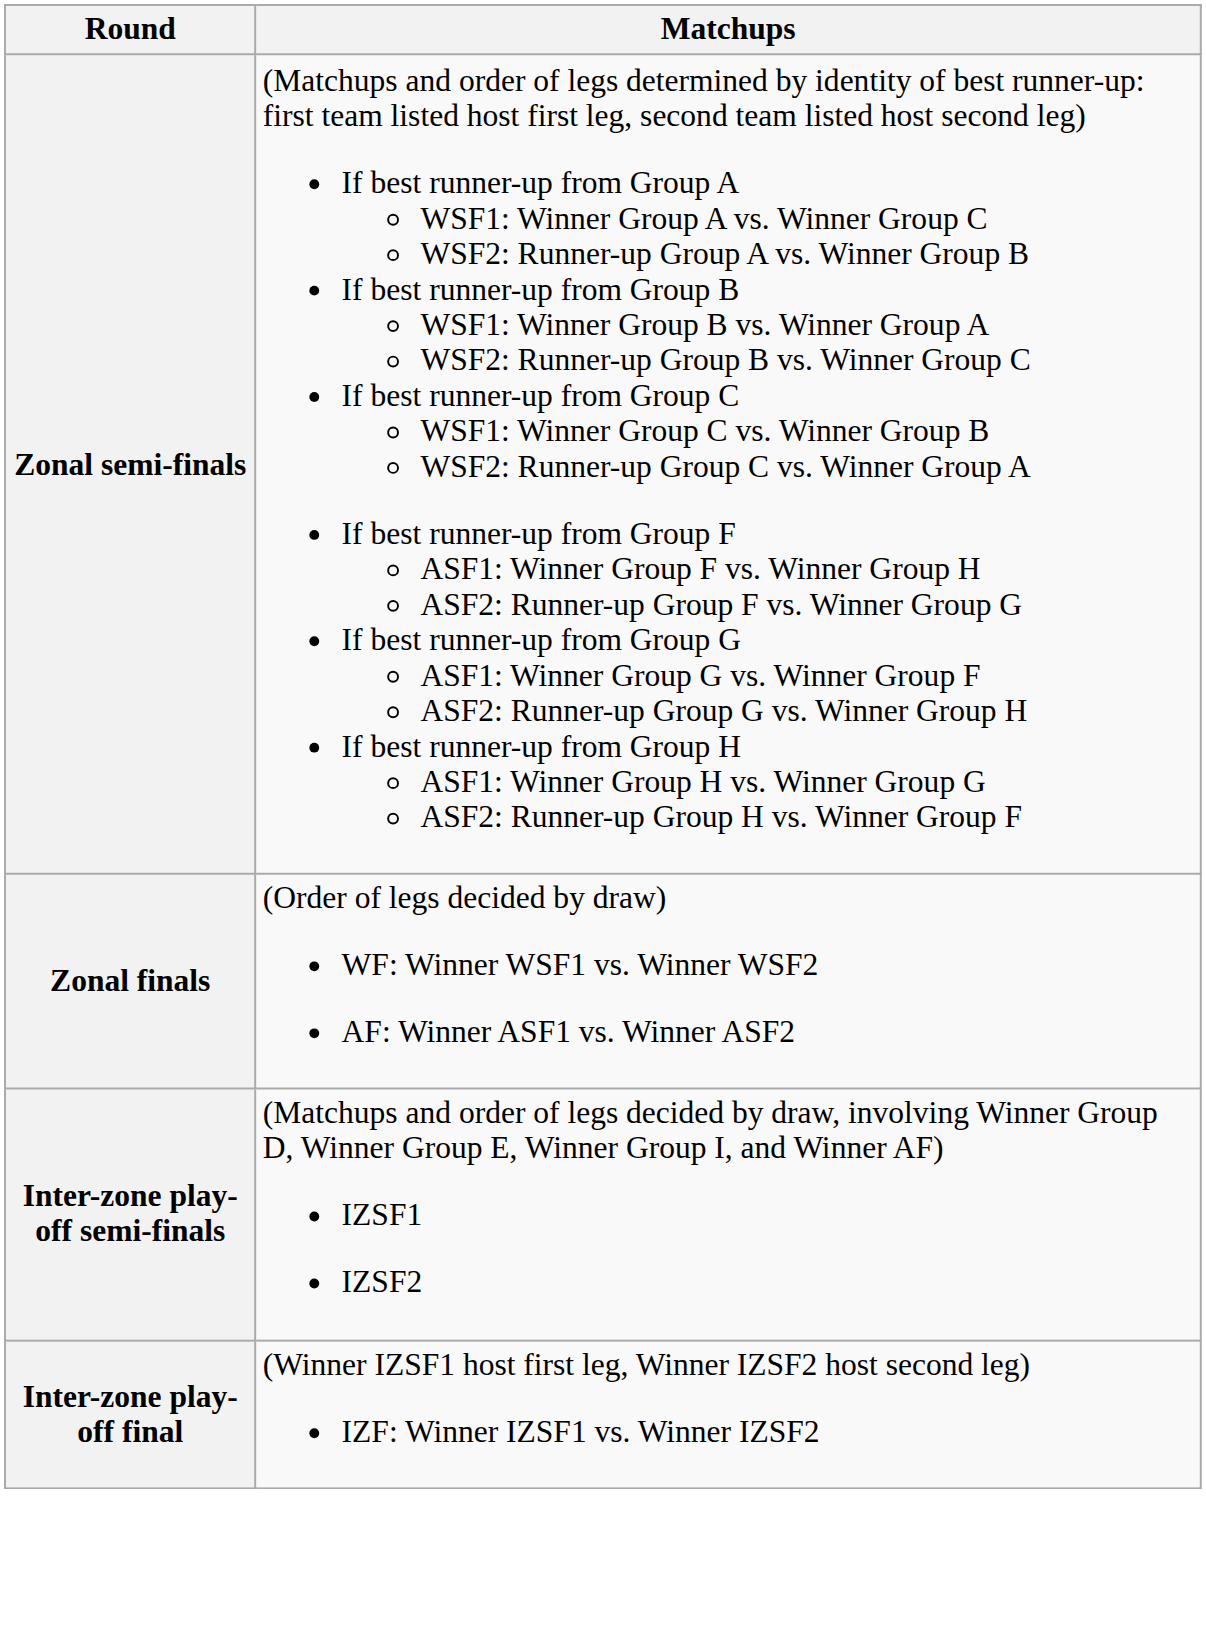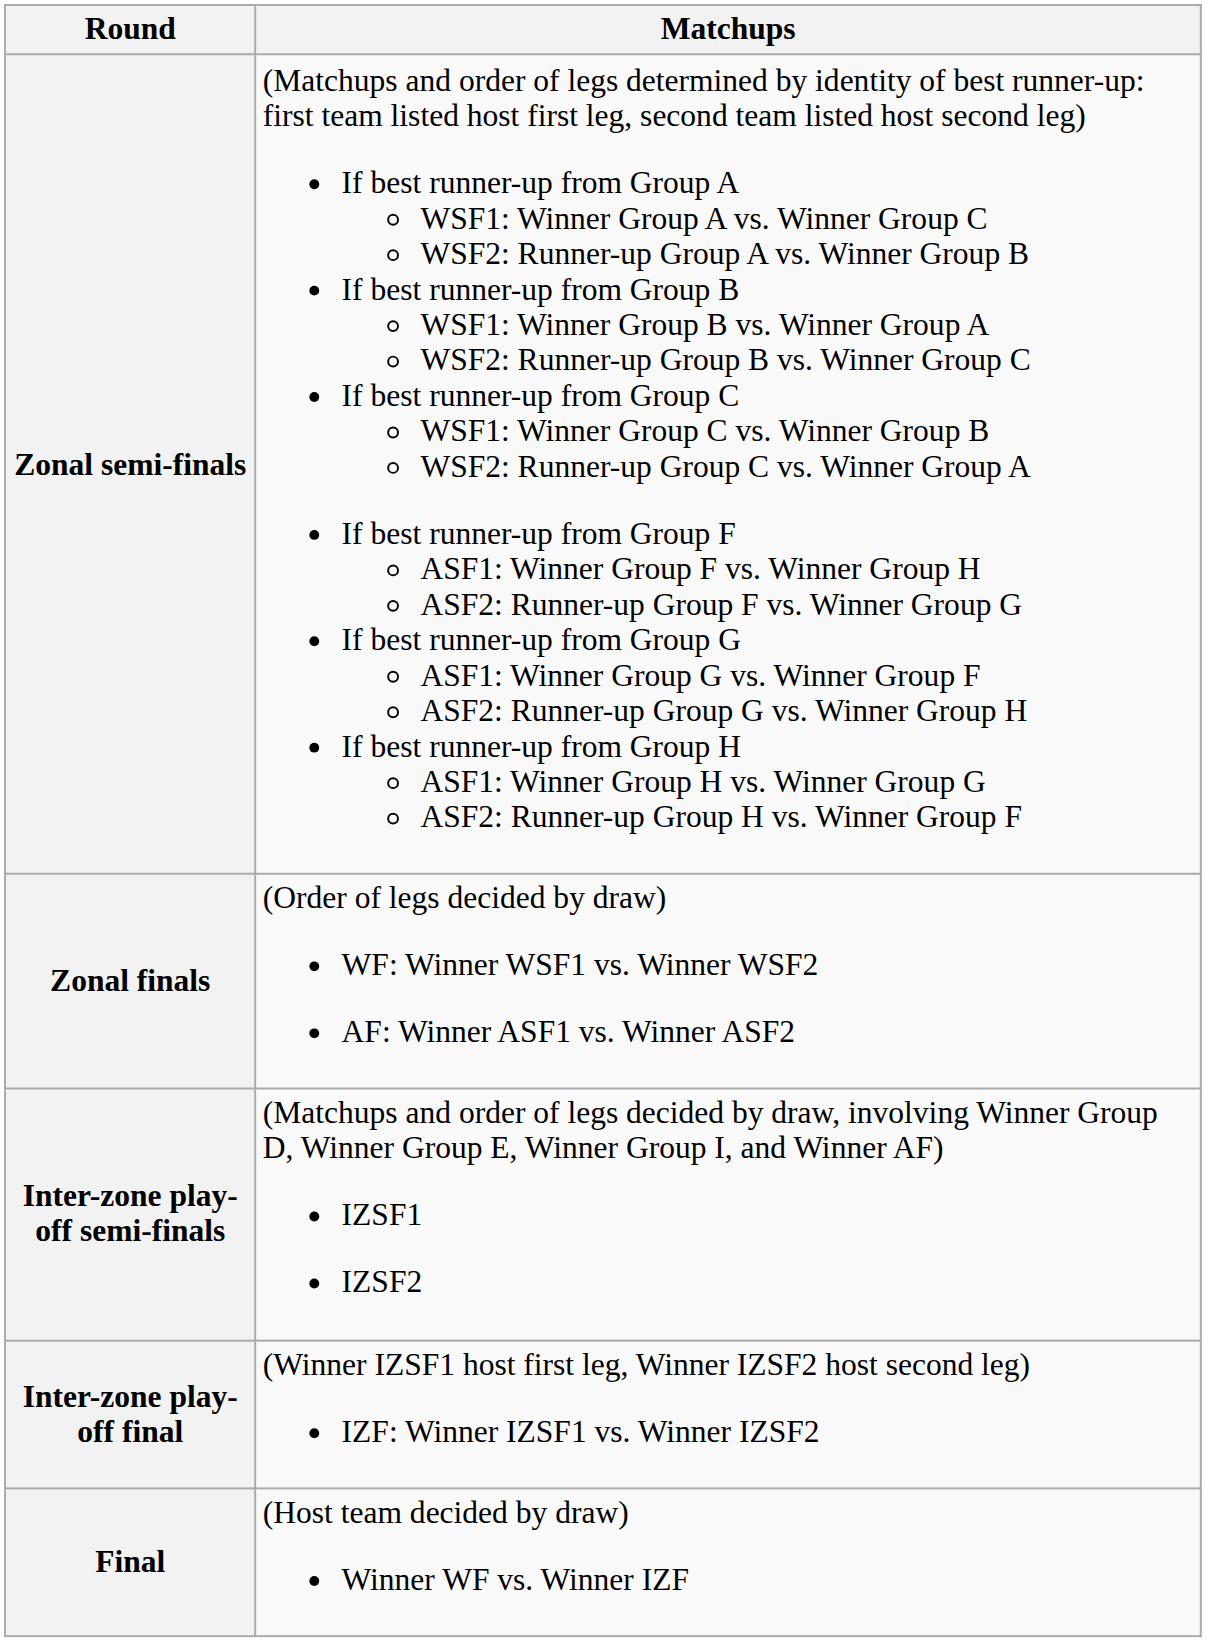+ row: (130, 1561)
